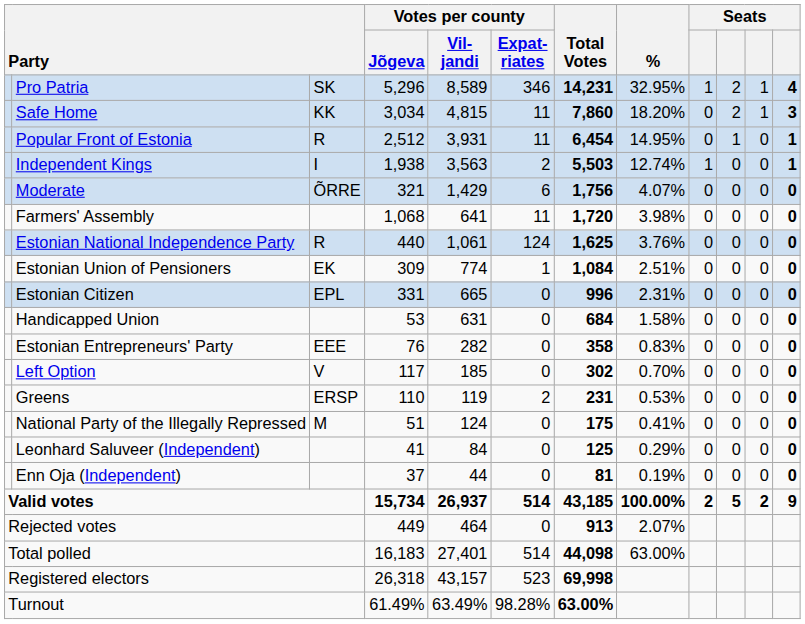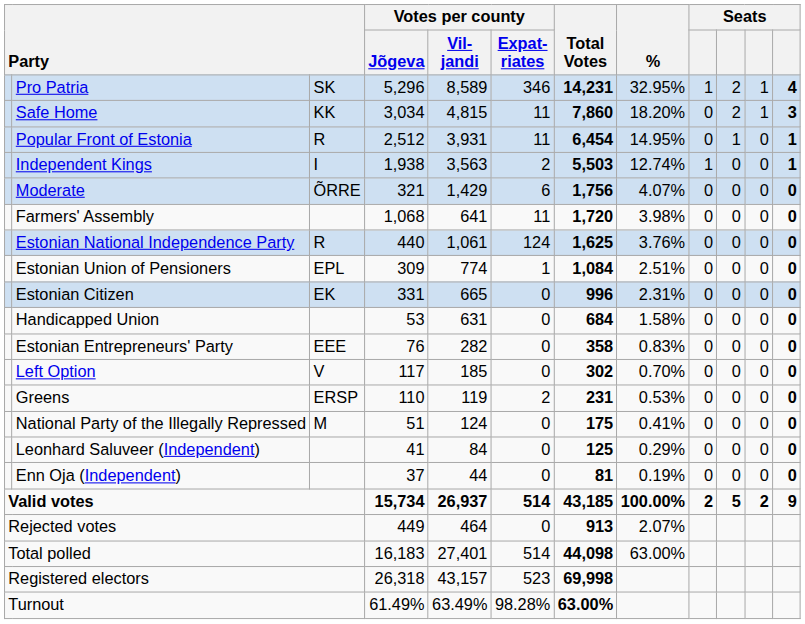(324, 268) EK -> (329, 268) EPL
(329, 294) EPL -> (324, 294) EK
